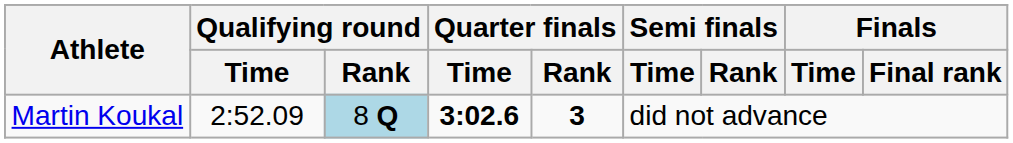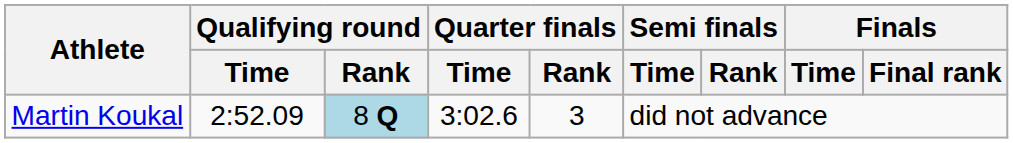(479, 116) bold -> (479, 116) normal
(577, 116) bold -> (577, 116) normal
